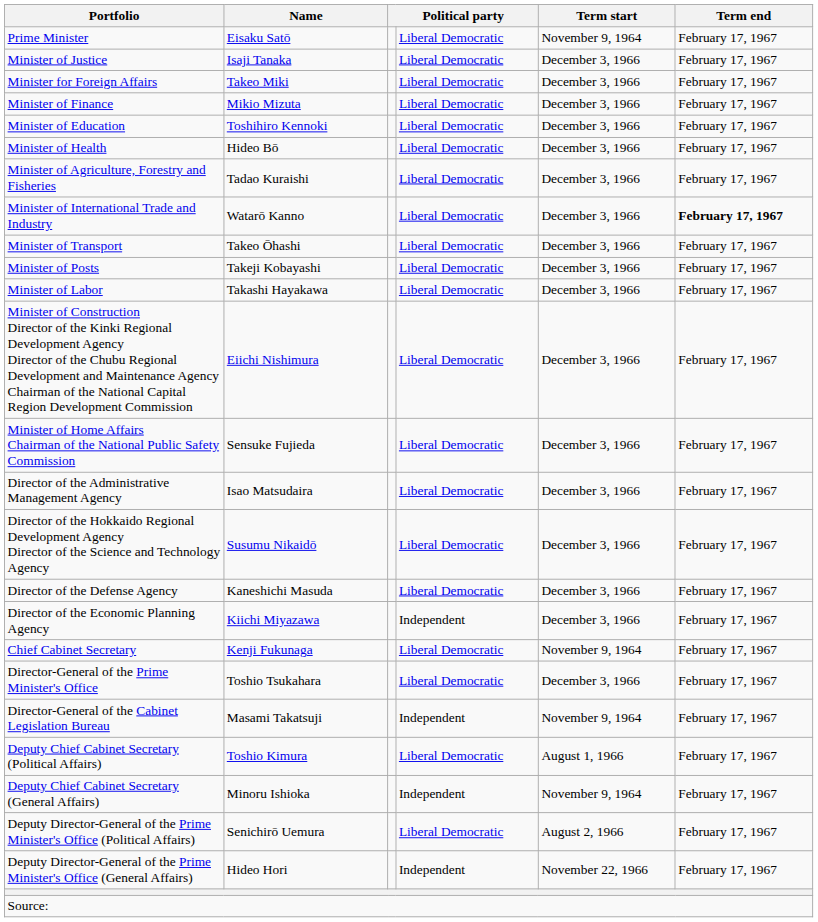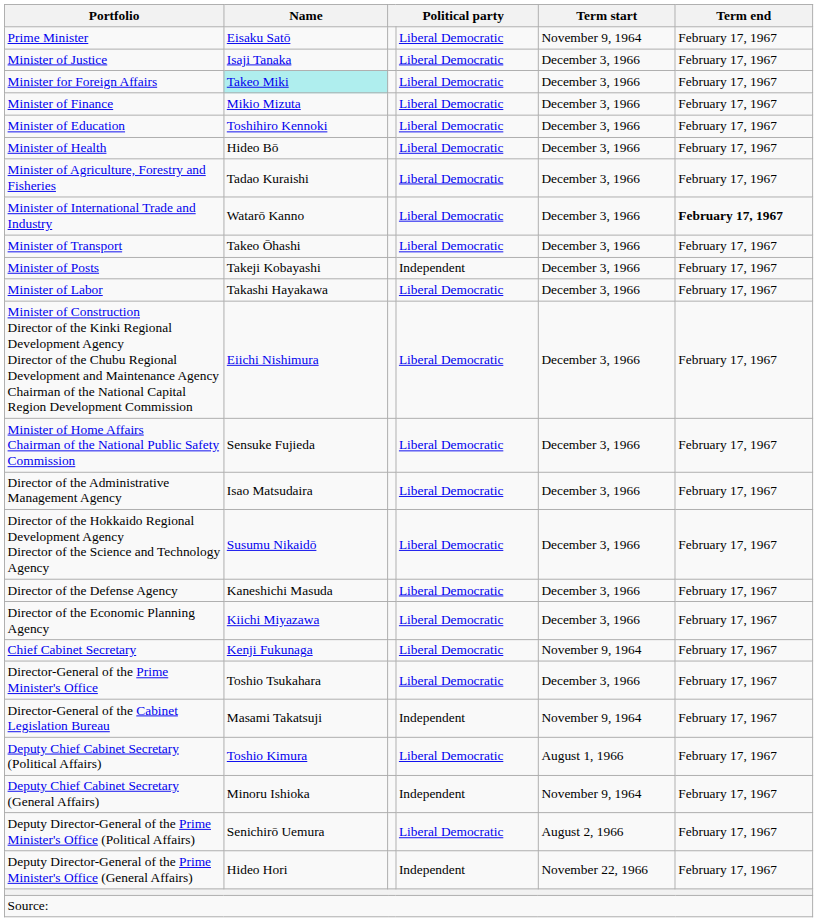(258, 82) no background -> (258, 82) paleturquoise background
(451, 268) Liberal Democratic -> (432, 268) Independent
(432, 620) Independent -> (451, 620) Liberal Democratic
